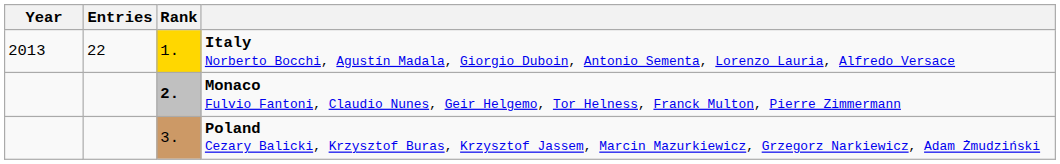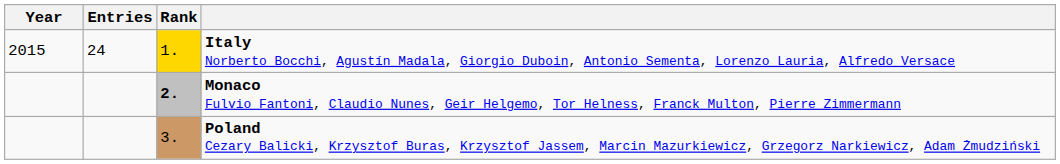(36, 51) 2013 -> (36, 51) 2015
(96, 51) 22 -> (96, 51) 24
